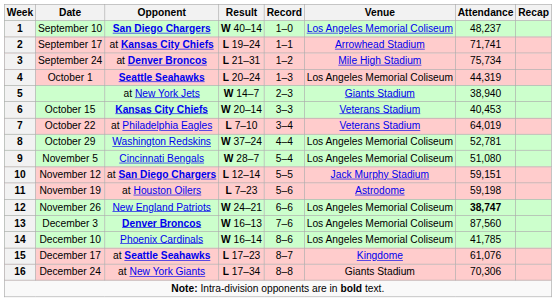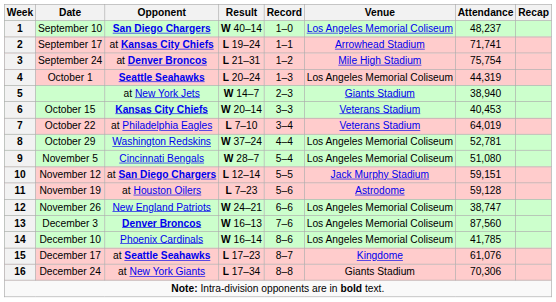(486, 61) 75,734 -> (486, 61) 75,754
(486, 191) 59,198 -> (486, 191) 59,128
(486, 207) bold -> (486, 207) normal
